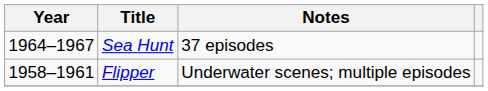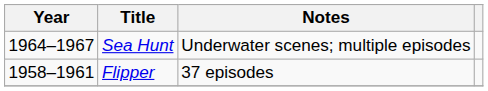(228, 45) 37 episodes -> (326, 45) Underwater scenes; multiple episodes
(326, 72) Underwater scenes; multiple episodes -> (228, 72) 37 episodes
